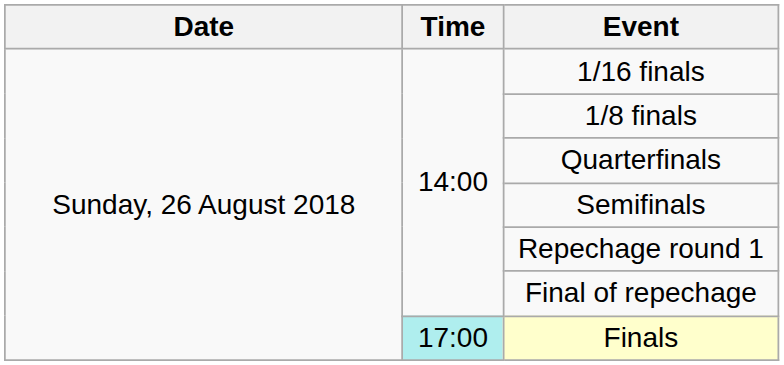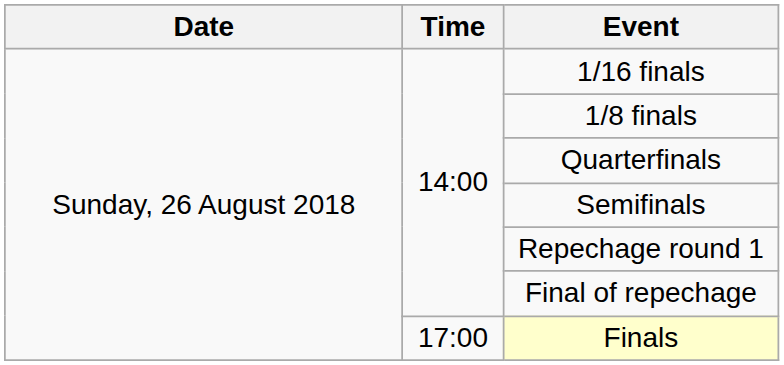(453, 337) paleturquoise background -> (453, 337) no background
